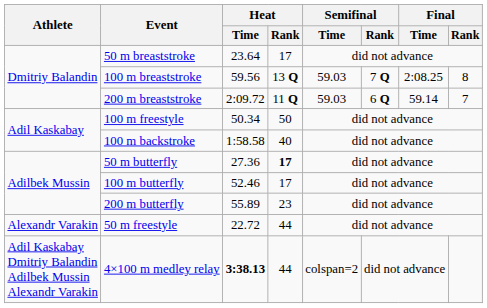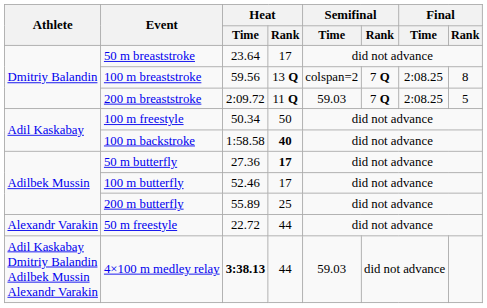(332, 77) 59.03 -> (332, 77) colspan=2
(380, 98) 6 Q -> (380, 98) 7 Q
(423, 98) 59.14 -> (423, 98) 2:08.25
(465, 98) 7 -> (465, 98) 5
(285, 141) normal -> (285, 141) bold
(285, 204) 23 -> (285, 204) 25
(332, 269) colspan=2 -> (332, 269) 59.03
